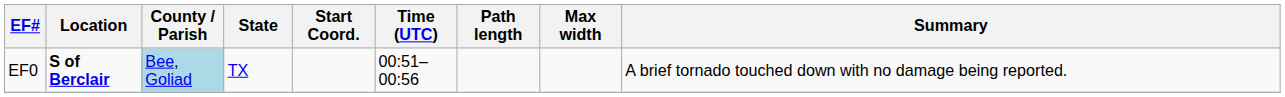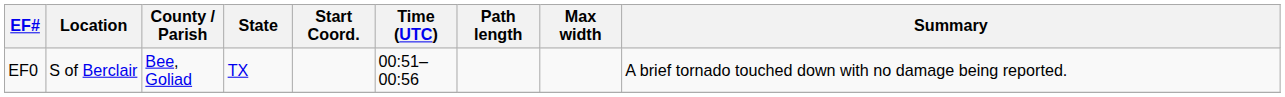(79, 70) bold -> (93, 70) normal
(169, 70) lightblue background -> (169, 70) no background
